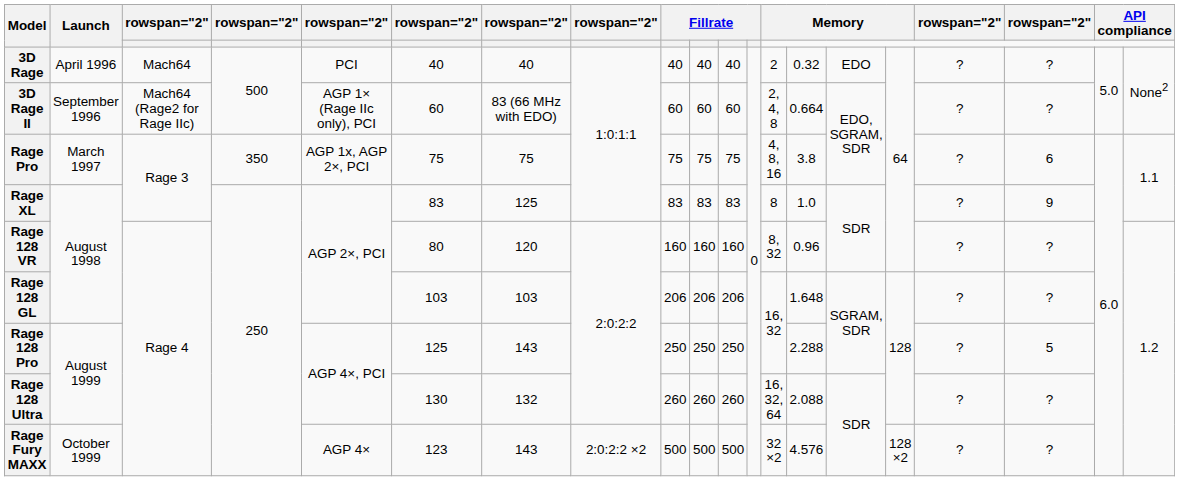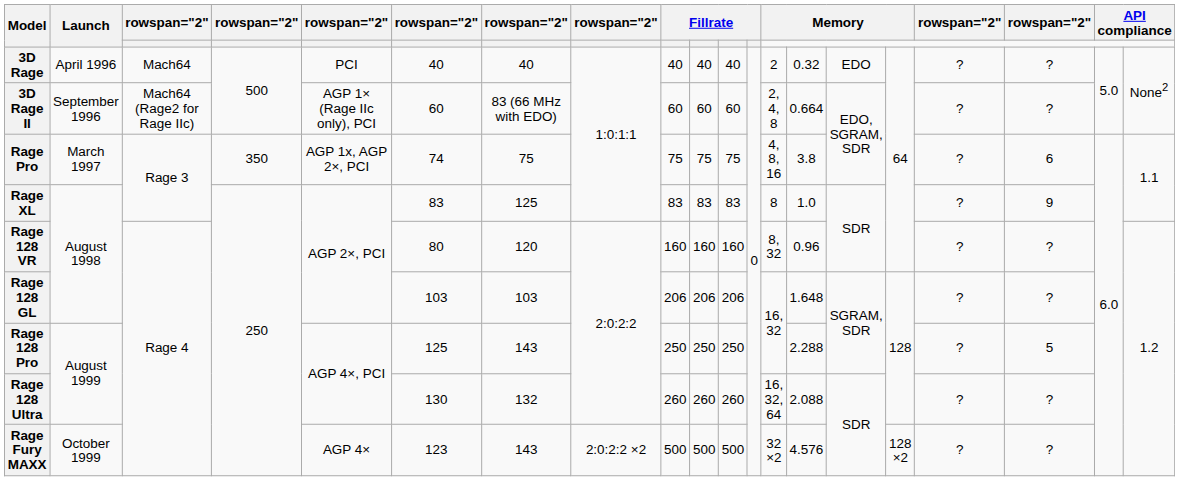(436, 159) 75 -> (436, 159) 74
